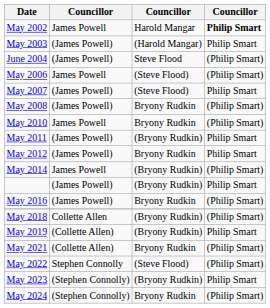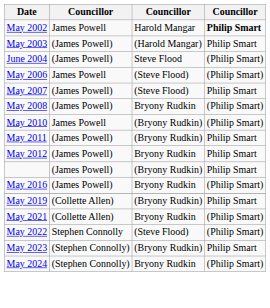(165, 122) Bryony Rudkin -> (168, 122) (Bryony Rudkin)
- row: (27, 169)
- row: (27, 216)
